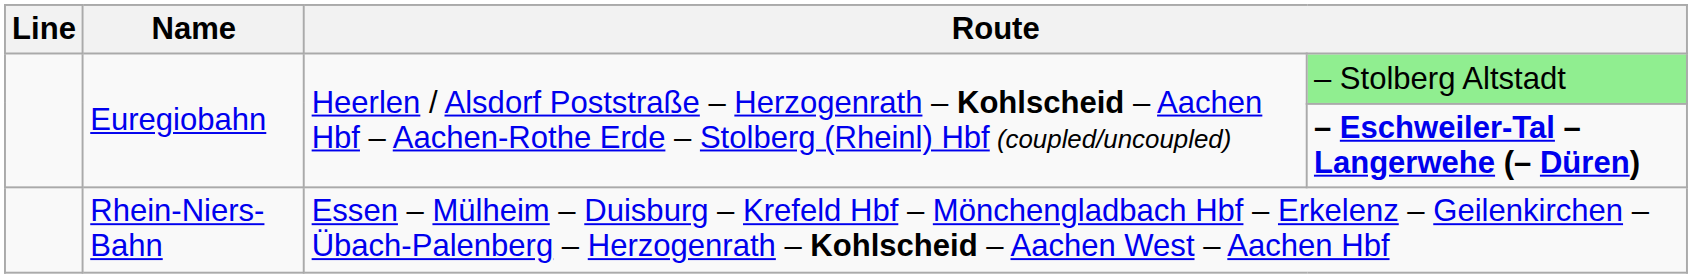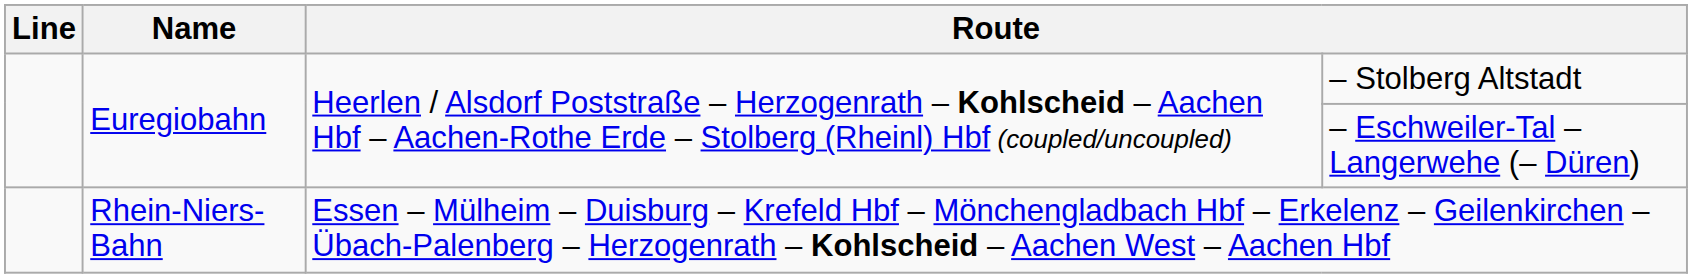(1440, 78) lightgreen background -> (1455, 78) no background
(1477, 145) bold -> (1485, 145) normal
